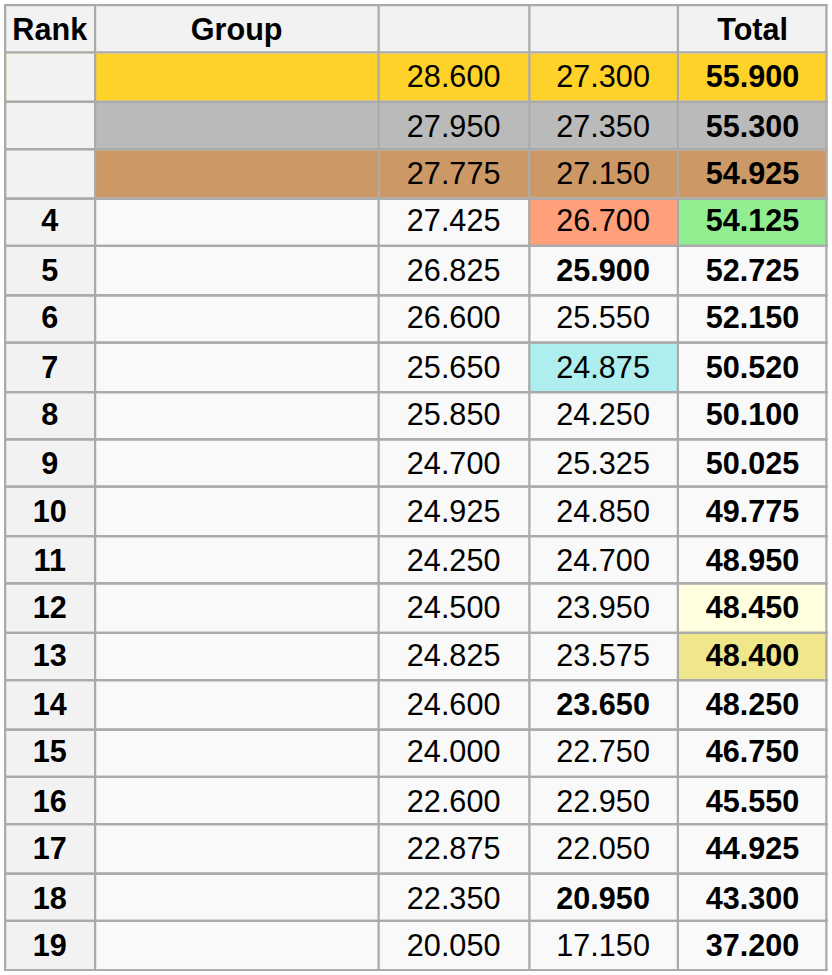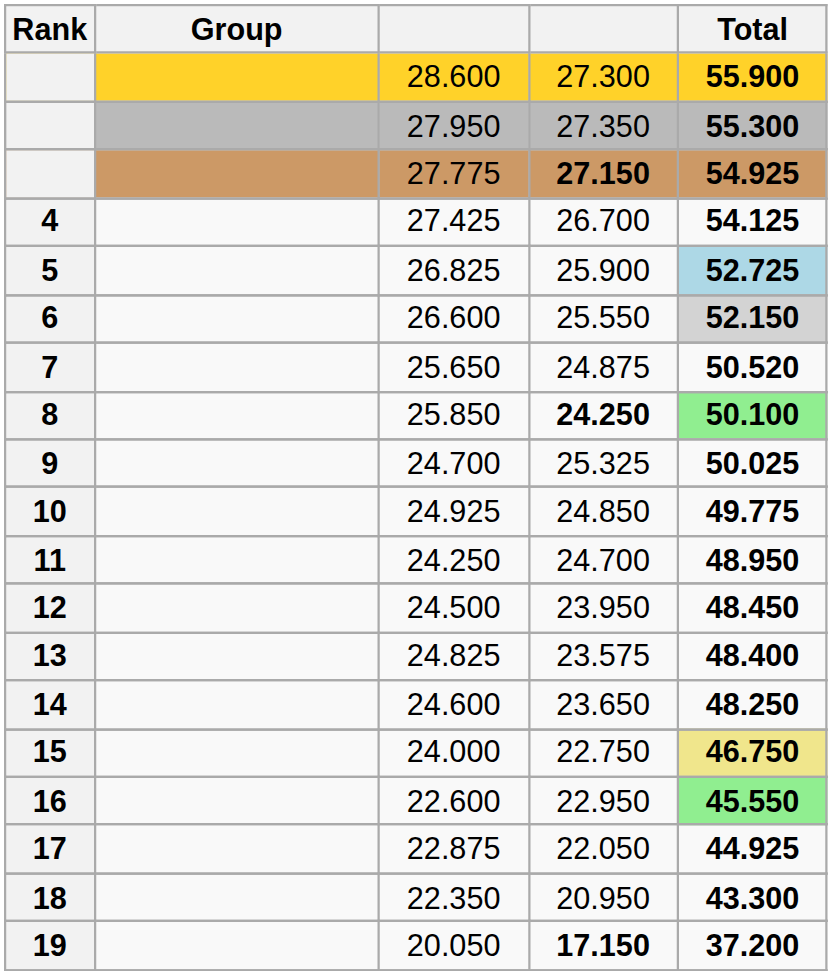(603, 174) normal -> (603, 174) bold
(603, 222) lightsalmon background -> (603, 222) no background
(753, 222) lightgreen background -> (753, 222) no background
(603, 270) bold -> (603, 270) normal
(753, 270) no background -> (753, 270) lightblue background
(753, 318) no background -> (753, 318) lightgrey background
(603, 366) paleturquoise background -> (603, 366) no background
(603, 415) normal -> (603, 415) bold
(753, 415) no background -> (753, 415) lightgreen background
(753, 608) lightyellow background -> (753, 608) no background
(753, 656) khaki background -> (753, 656) no background
(603, 704) bold -> (603, 704) normal
(753, 752) no background -> (753, 752) khaki background
(753, 801) no background -> (753, 801) lightgreen background
(603, 897) bold -> (603, 897) normal
(603, 945) normal -> (603, 945) bold
